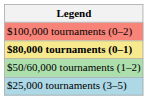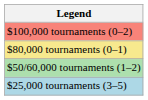(70, 49) bold -> (67, 49) normal
